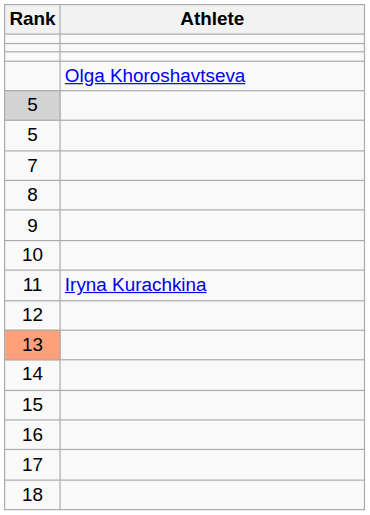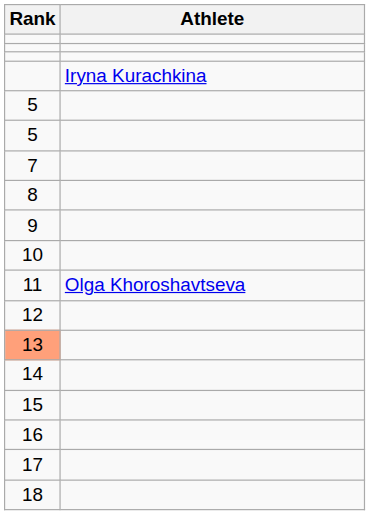(155, 75) Olga Khoroshavtseva -> (136, 75) Iryna Kurachkina
(33, 105) lightgrey background -> (33, 105) no background
(136, 285) Iryna Kurachkina -> (155, 285) Olga Khoroshavtseva
